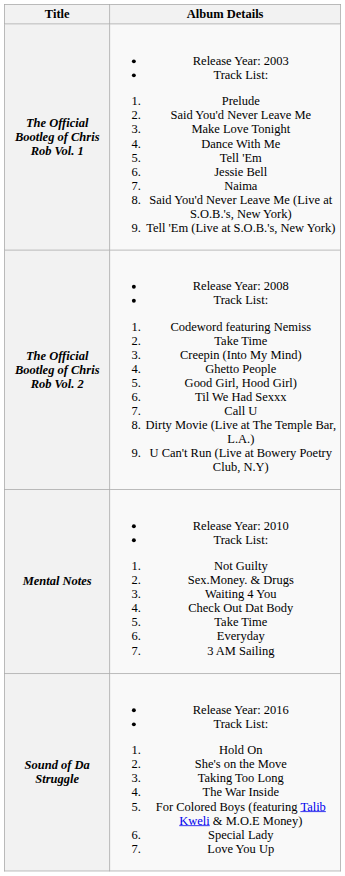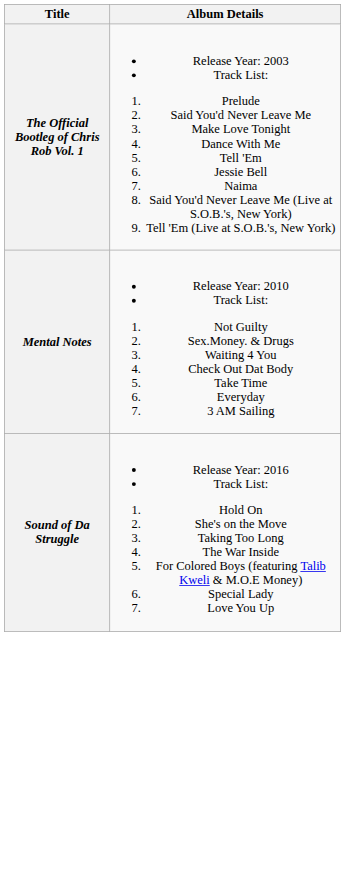- row: (57, 369)
